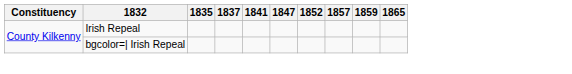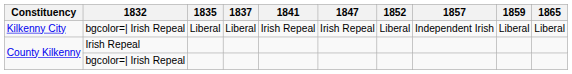+ row: (36, 28)
